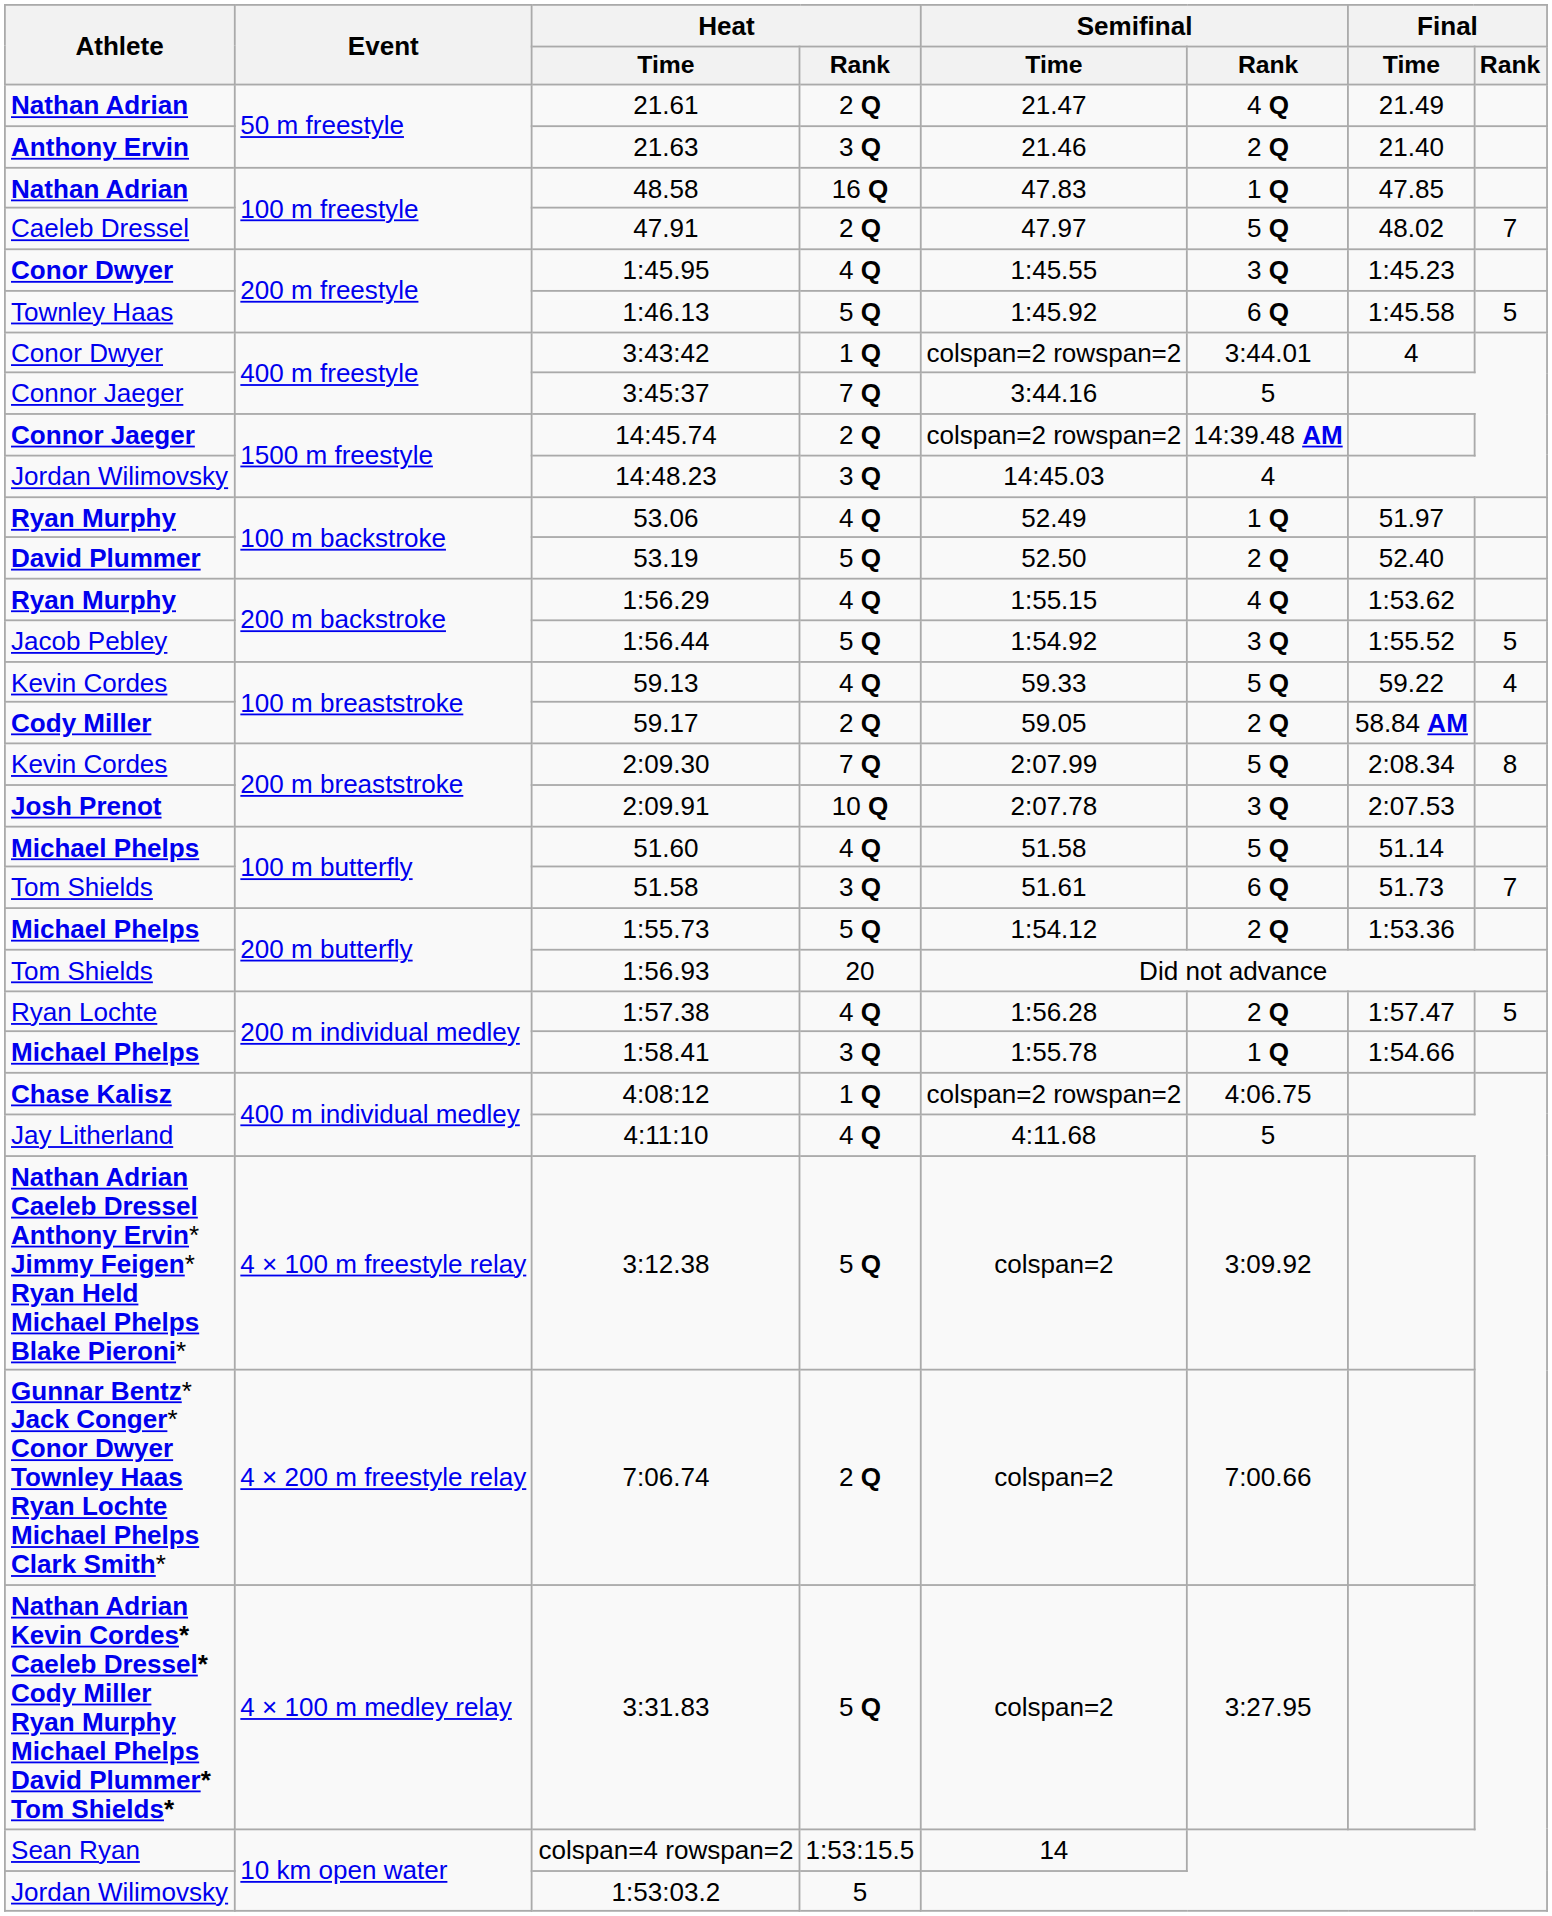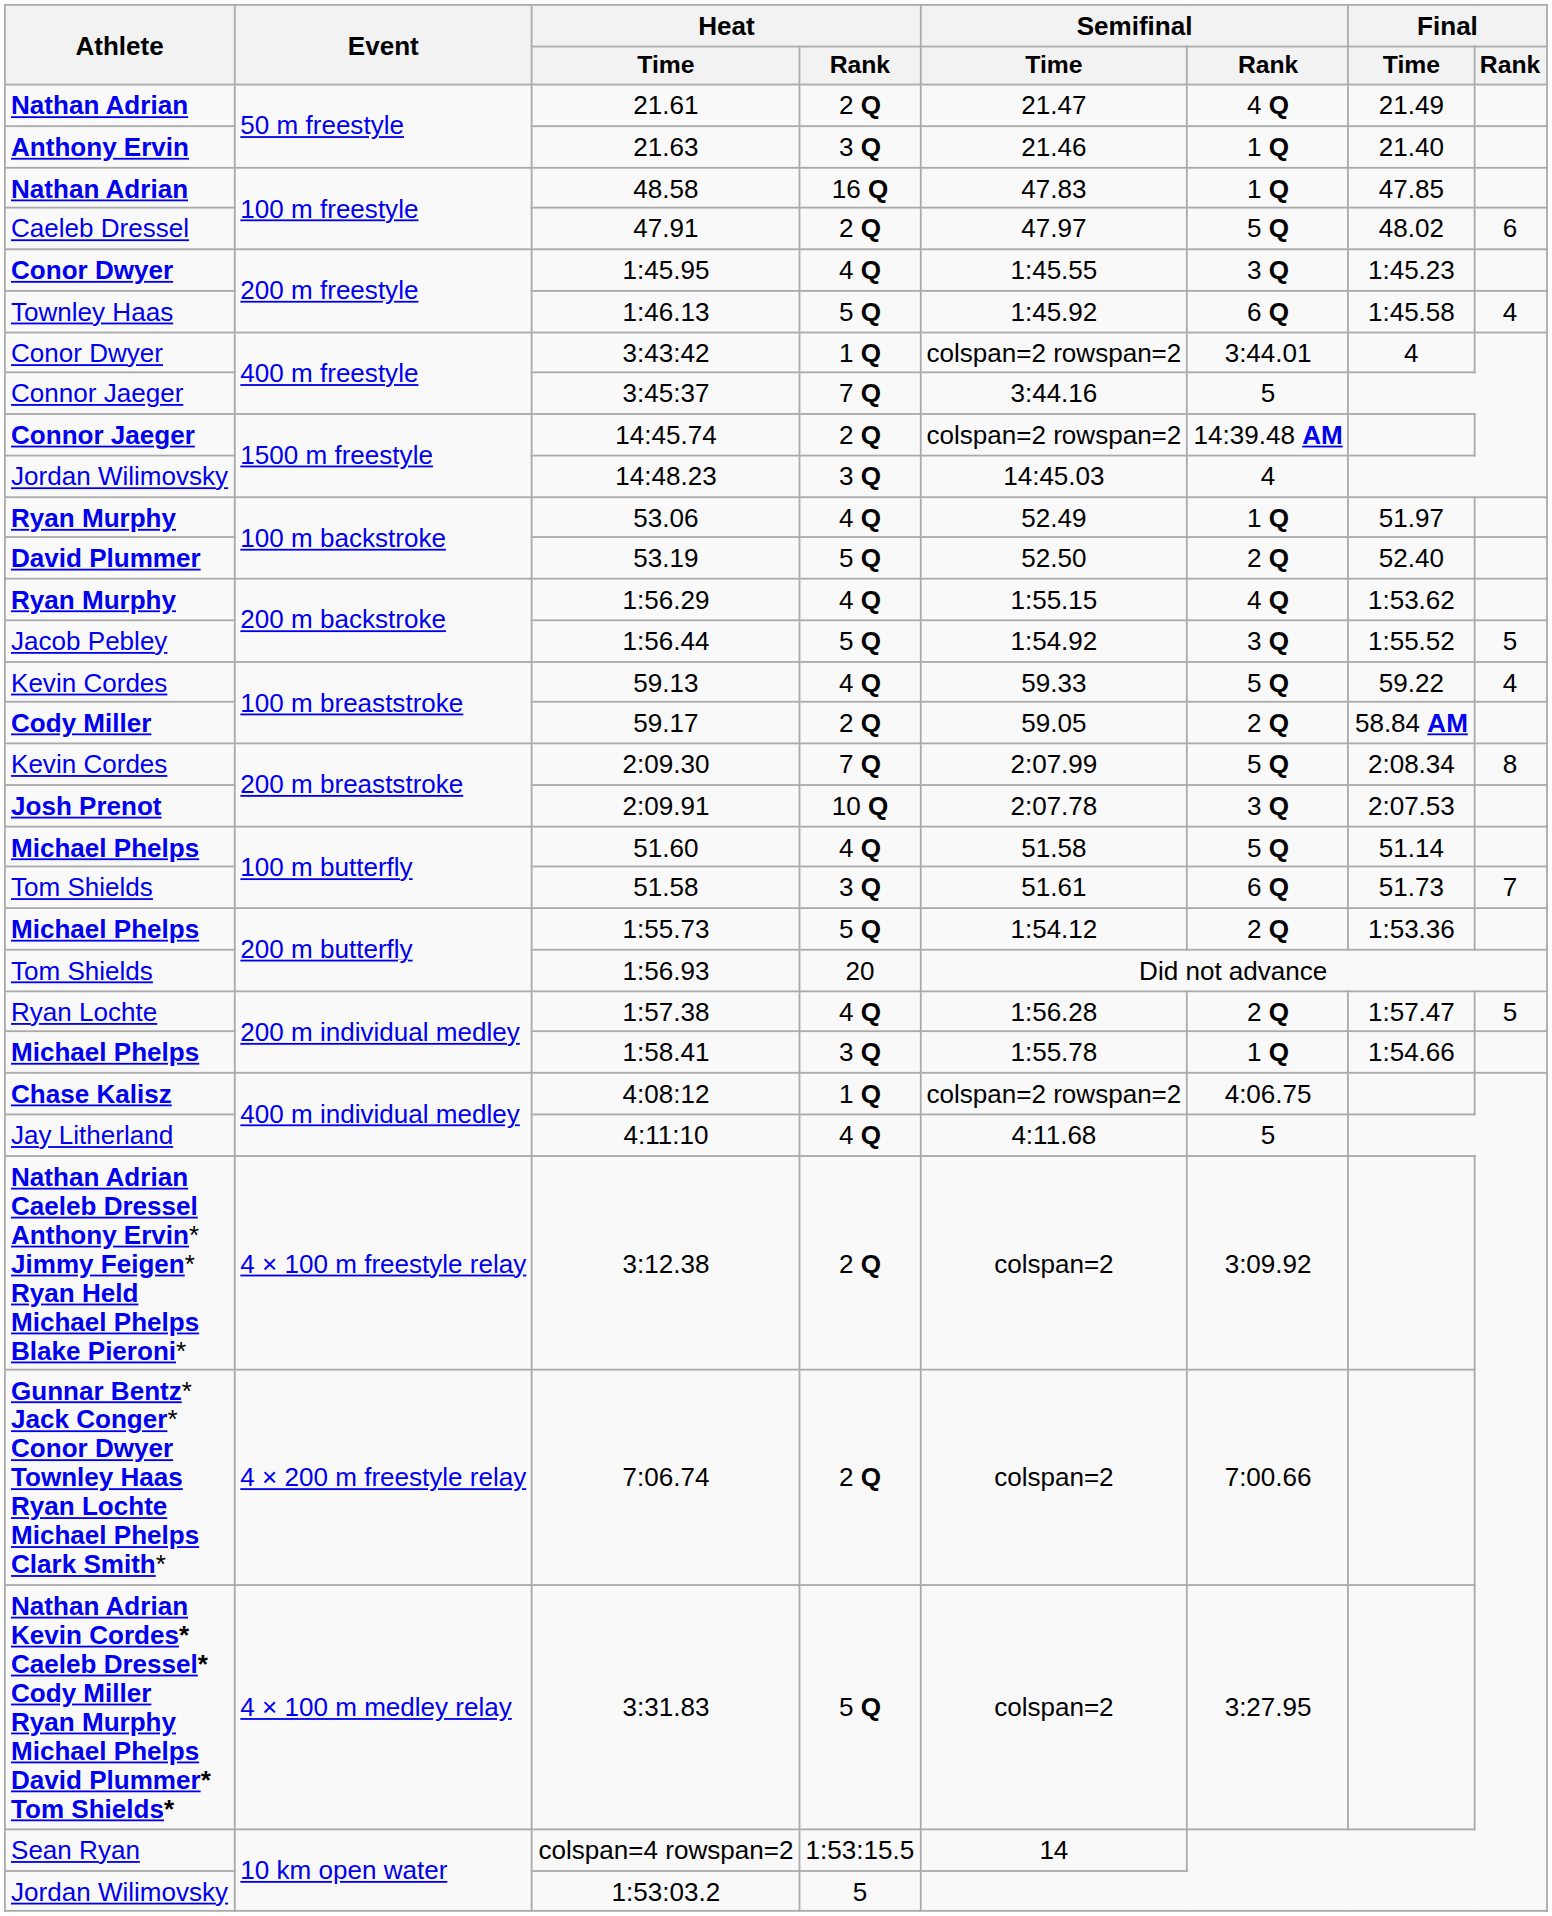(1268, 147) 2 Q -> (1268, 147) 1 Q
(1510, 229) 7 -> (1510, 229) 6
(1510, 312) 5 -> (1510, 312) 4
(860, 1263) 5 Q -> (860, 1263) 2 Q
